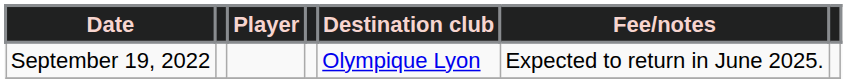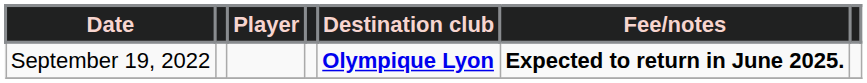(401, 60) normal -> (408, 60) bold
(665, 60) normal -> (675, 60) bold
